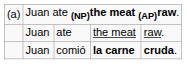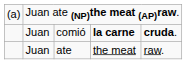rows swapped: (71, 50) <-> (64, 32)
